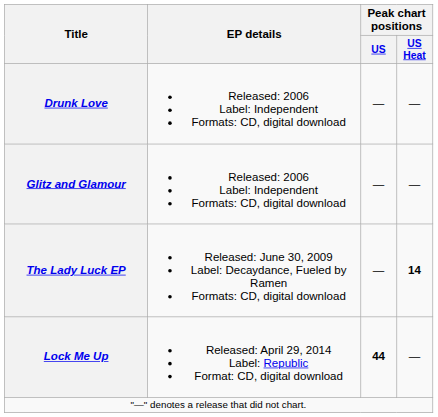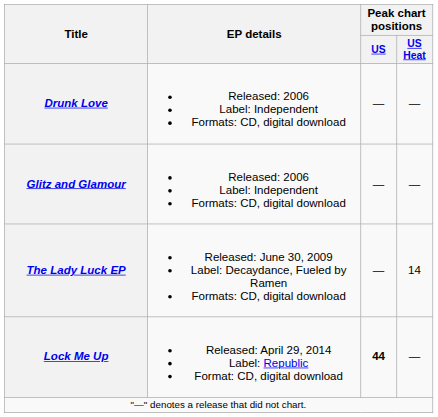(415, 270) bold -> (415, 270) normal
